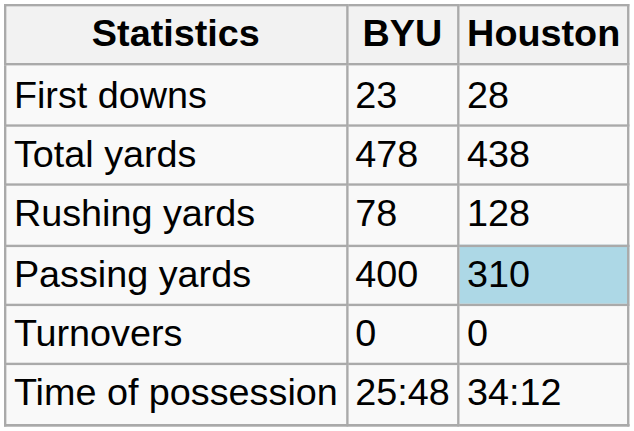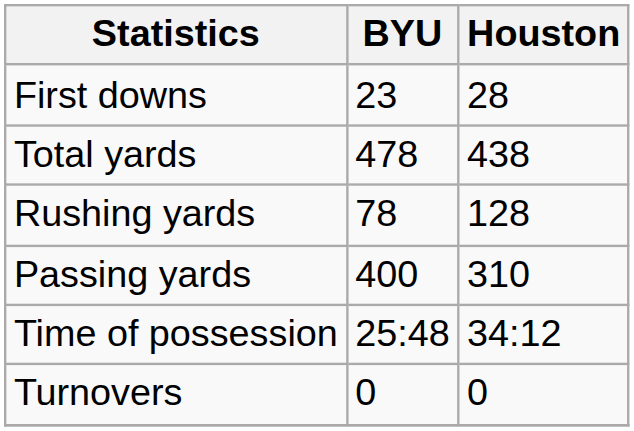(499, 273) lightblue background -> (499, 273) no background
rows swapped: (98, 333) <-> (176, 393)
